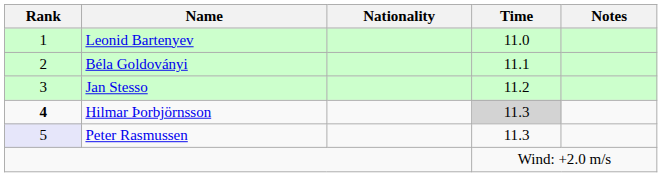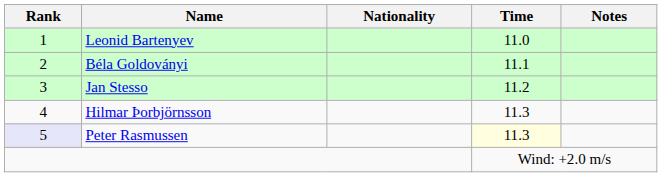(43, 111) bold -> (43, 111) normal
(517, 111) lightgrey background -> (517, 111) no background
(517, 135) no background -> (517, 135) lightyellow background
